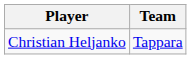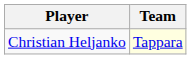(158, 41) no background -> (158, 41) lightyellow background
